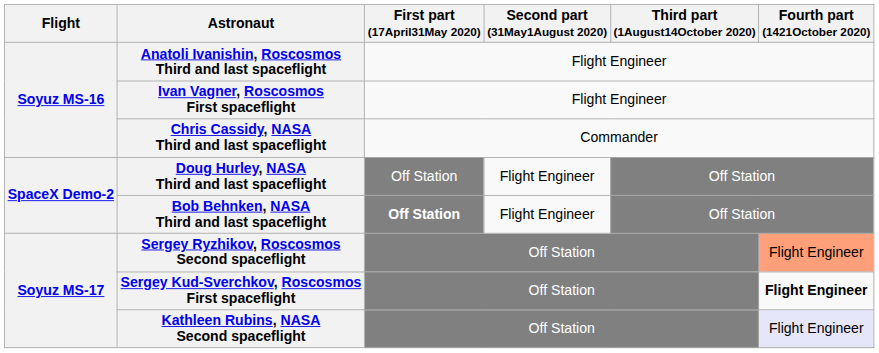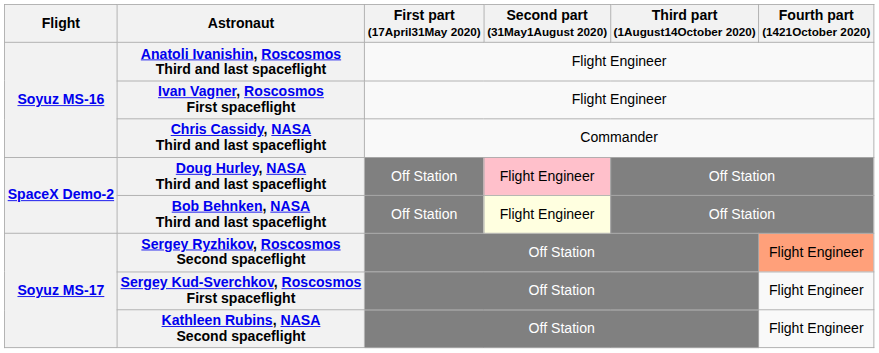(547, 176) no background -> (547, 176) pink background
(424, 214) bold -> (424, 214) normal
(547, 214) no background -> (547, 214) lightyellow background
(816, 290) bold -> (816, 290) normal
(816, 328) lavender background -> (816, 328) no background
